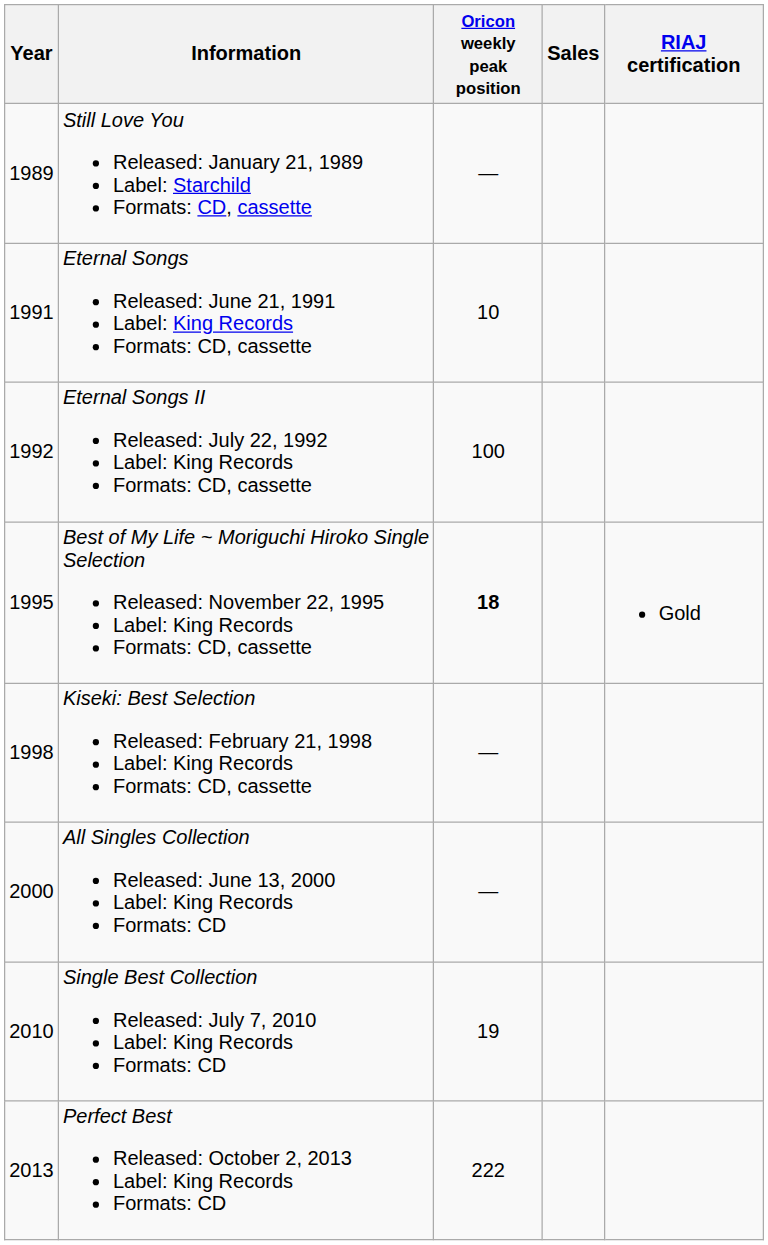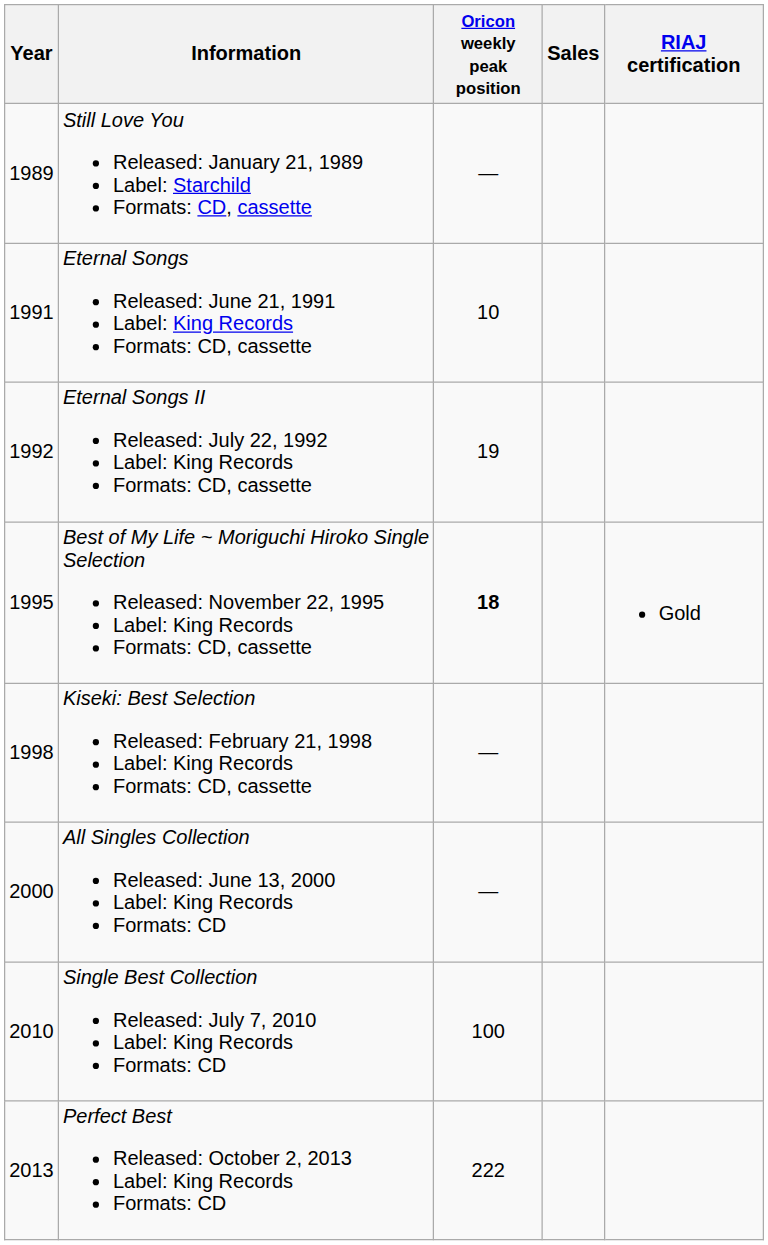(488, 451) 100 -> (488, 451) 19
(488, 1031) 19 -> (488, 1031) 100
